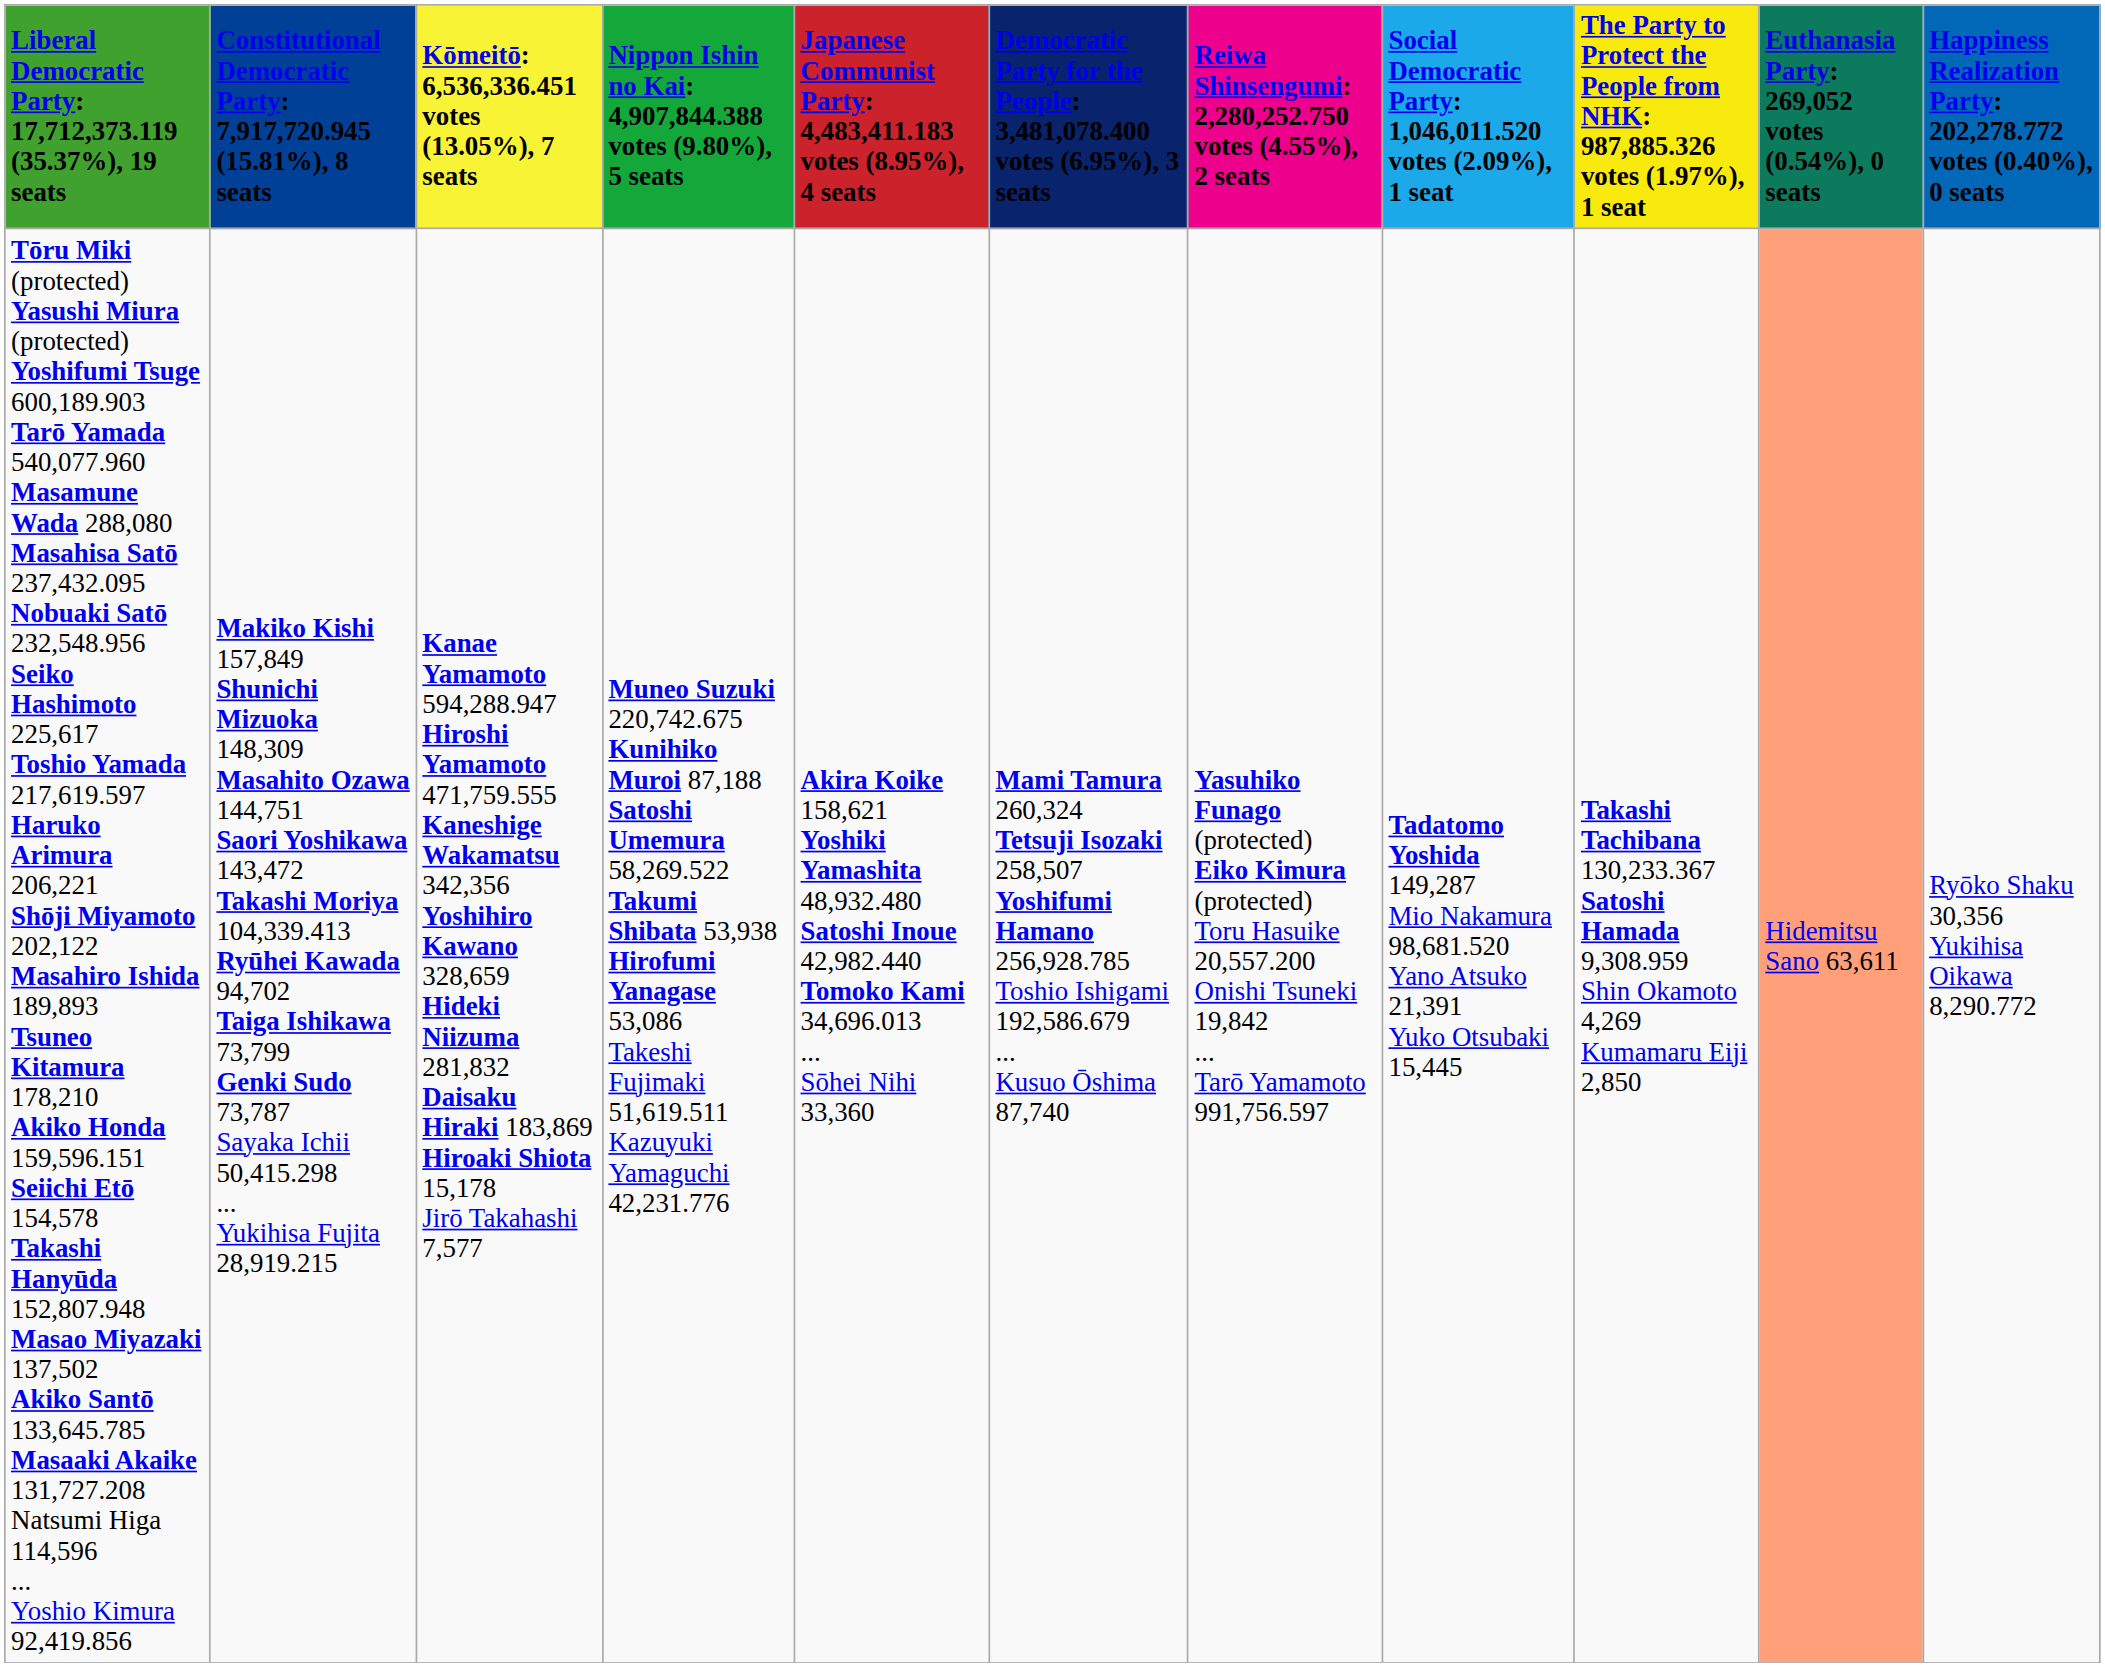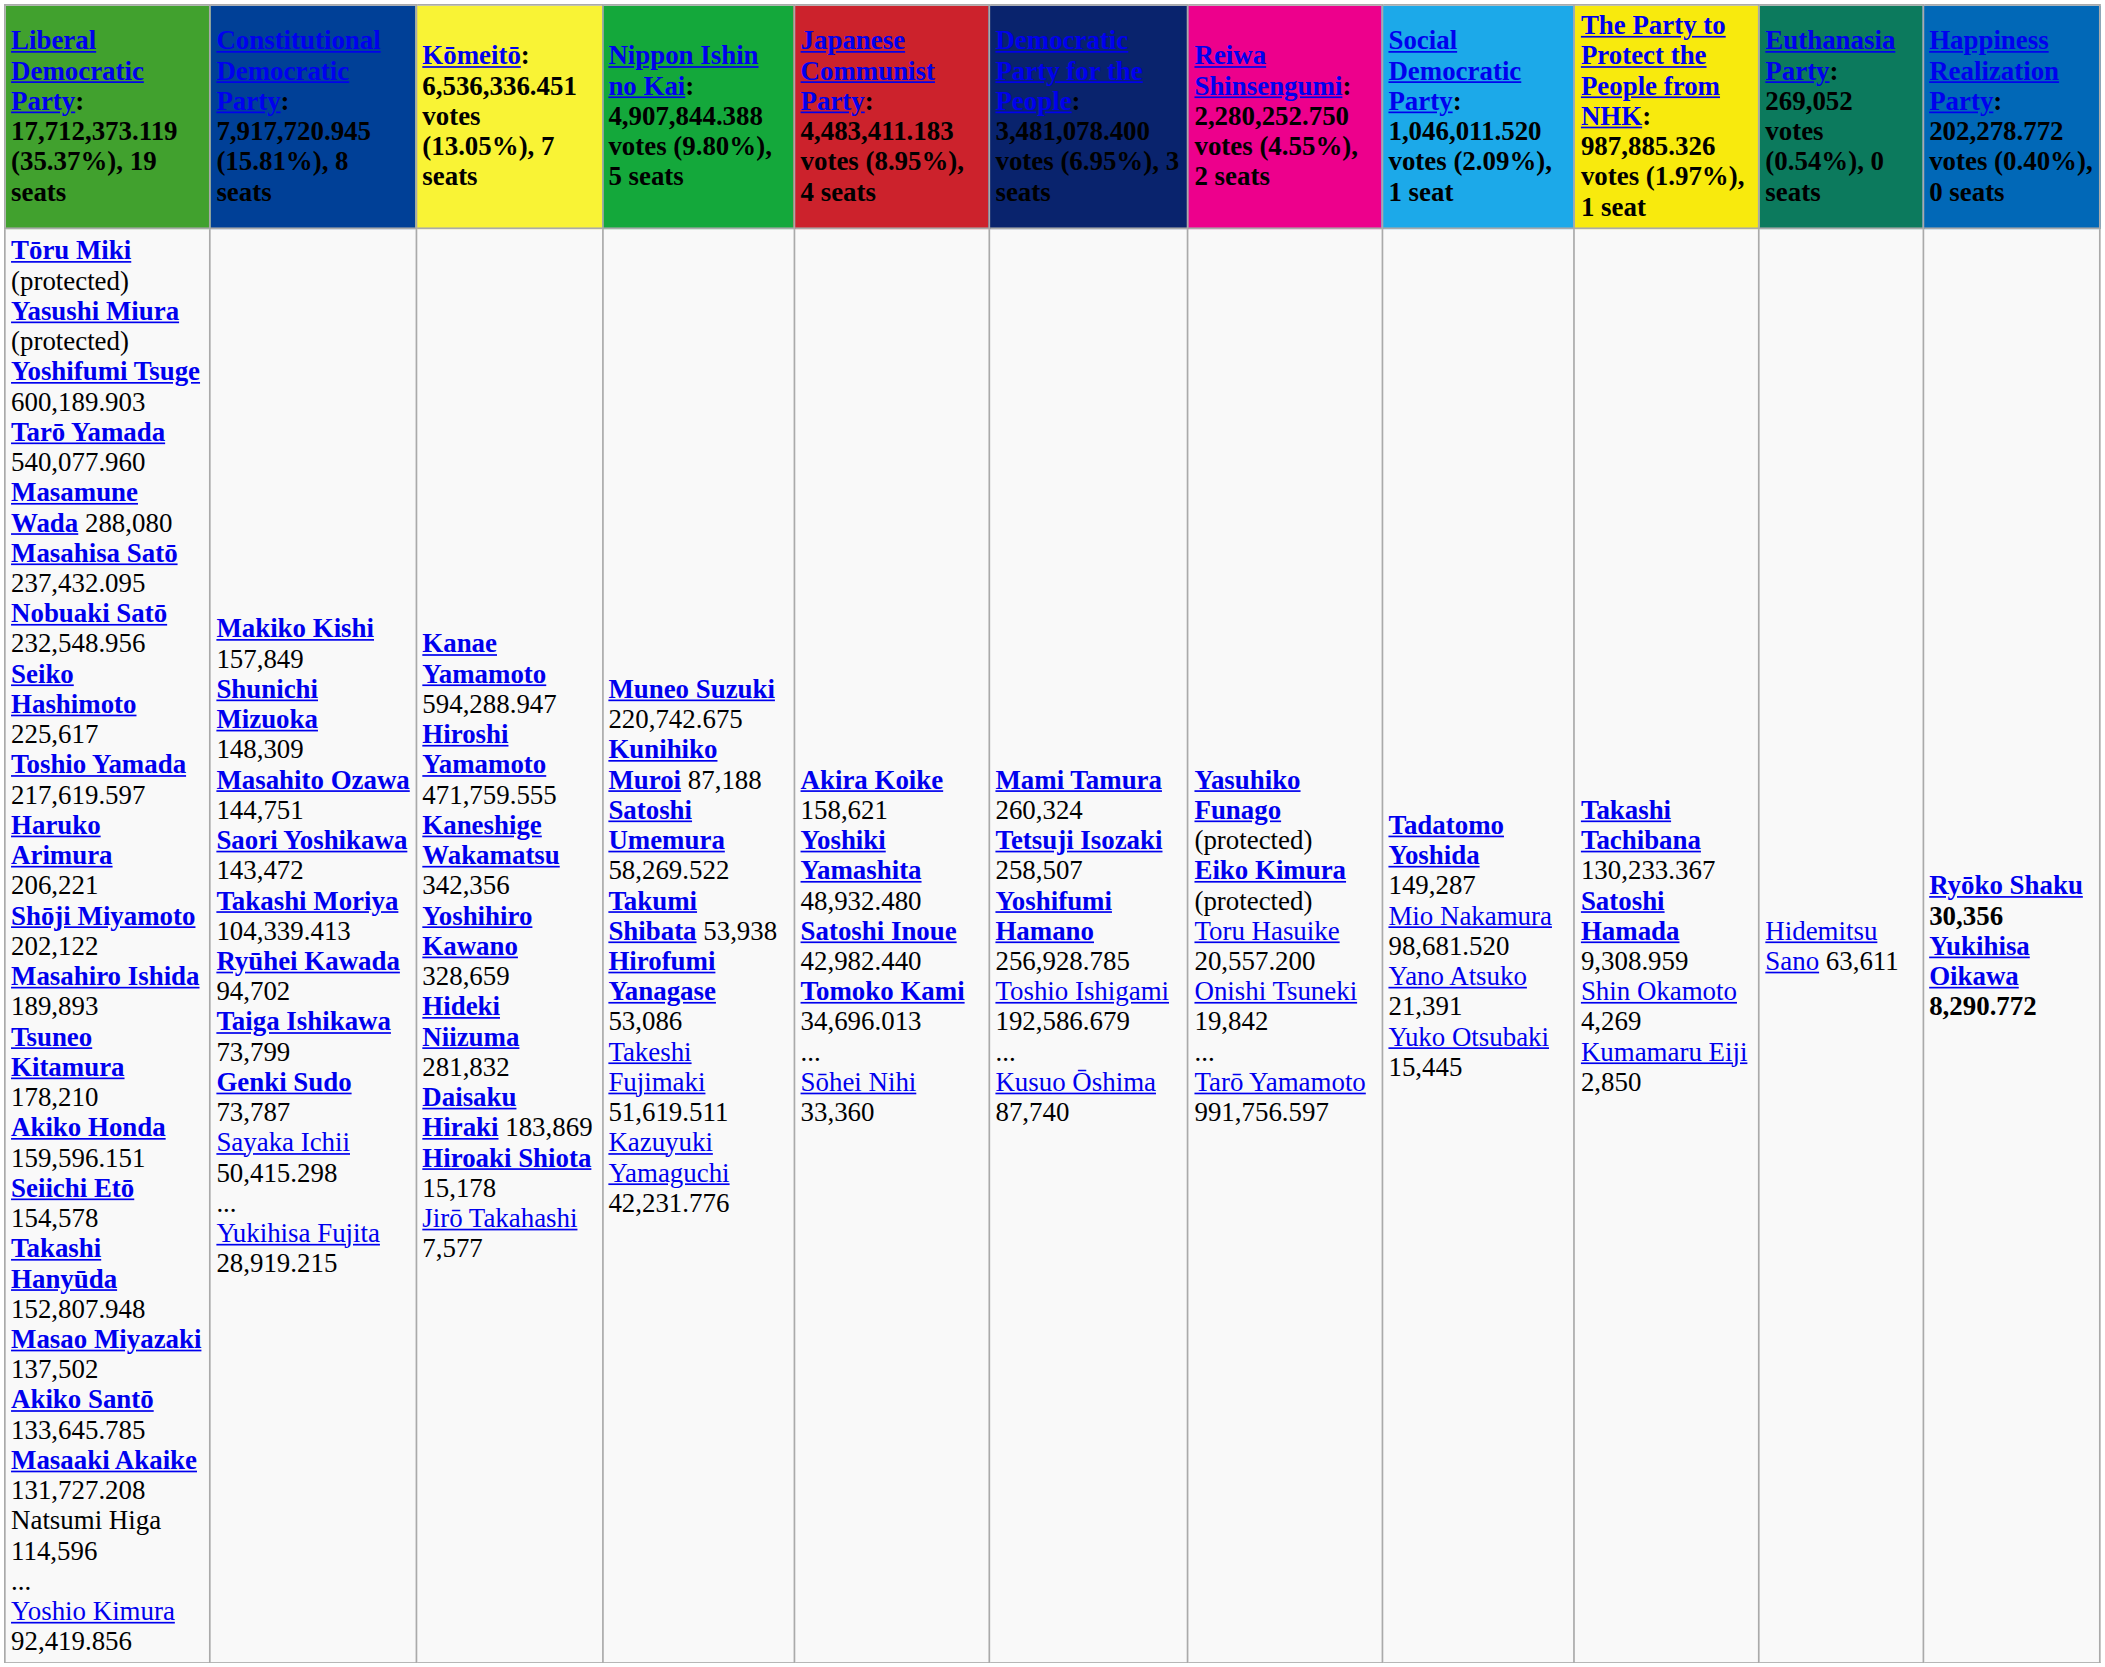(1832, 945) lightsalmon background -> (1832, 945) no background
(2001, 945) normal -> (2006, 945) bold
